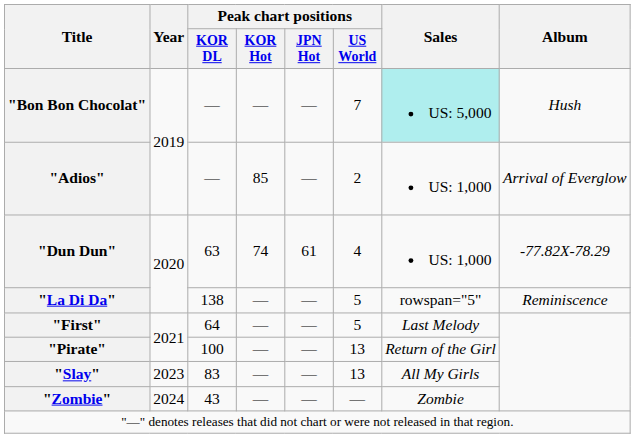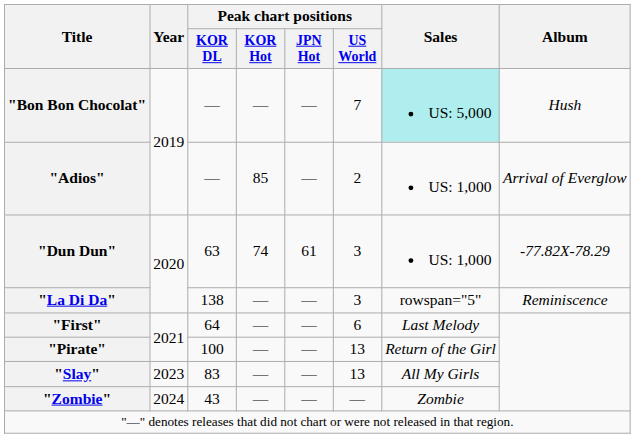(357, 251) 4 -> (357, 251) 3
(357, 300) 5 -> (357, 300) 3
(357, 324) 5 -> (357, 324) 6
